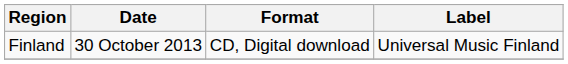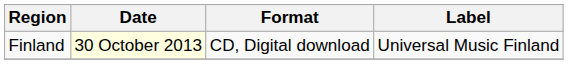(138, 45) no background -> (138, 45) lightyellow background
